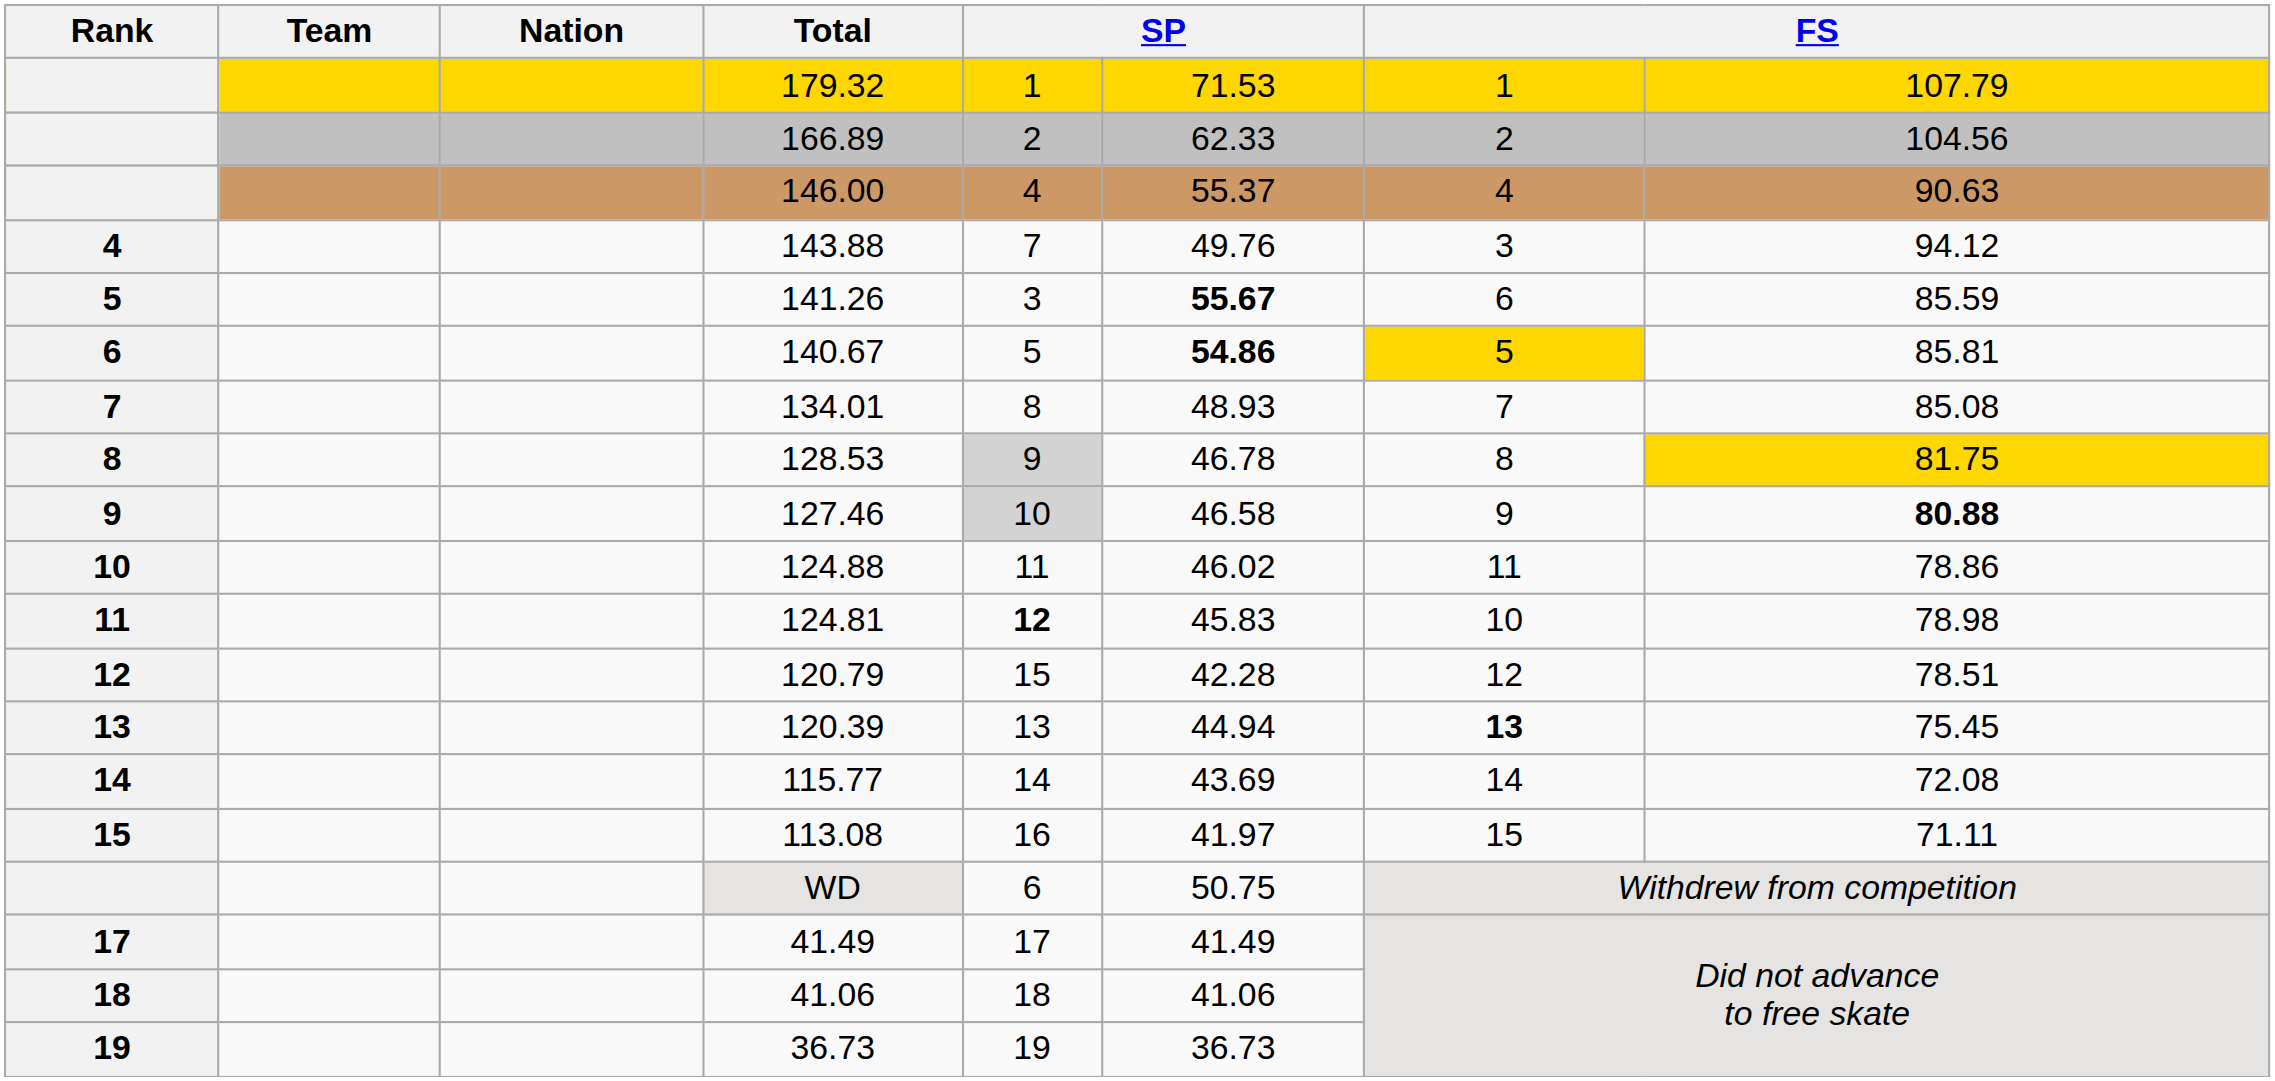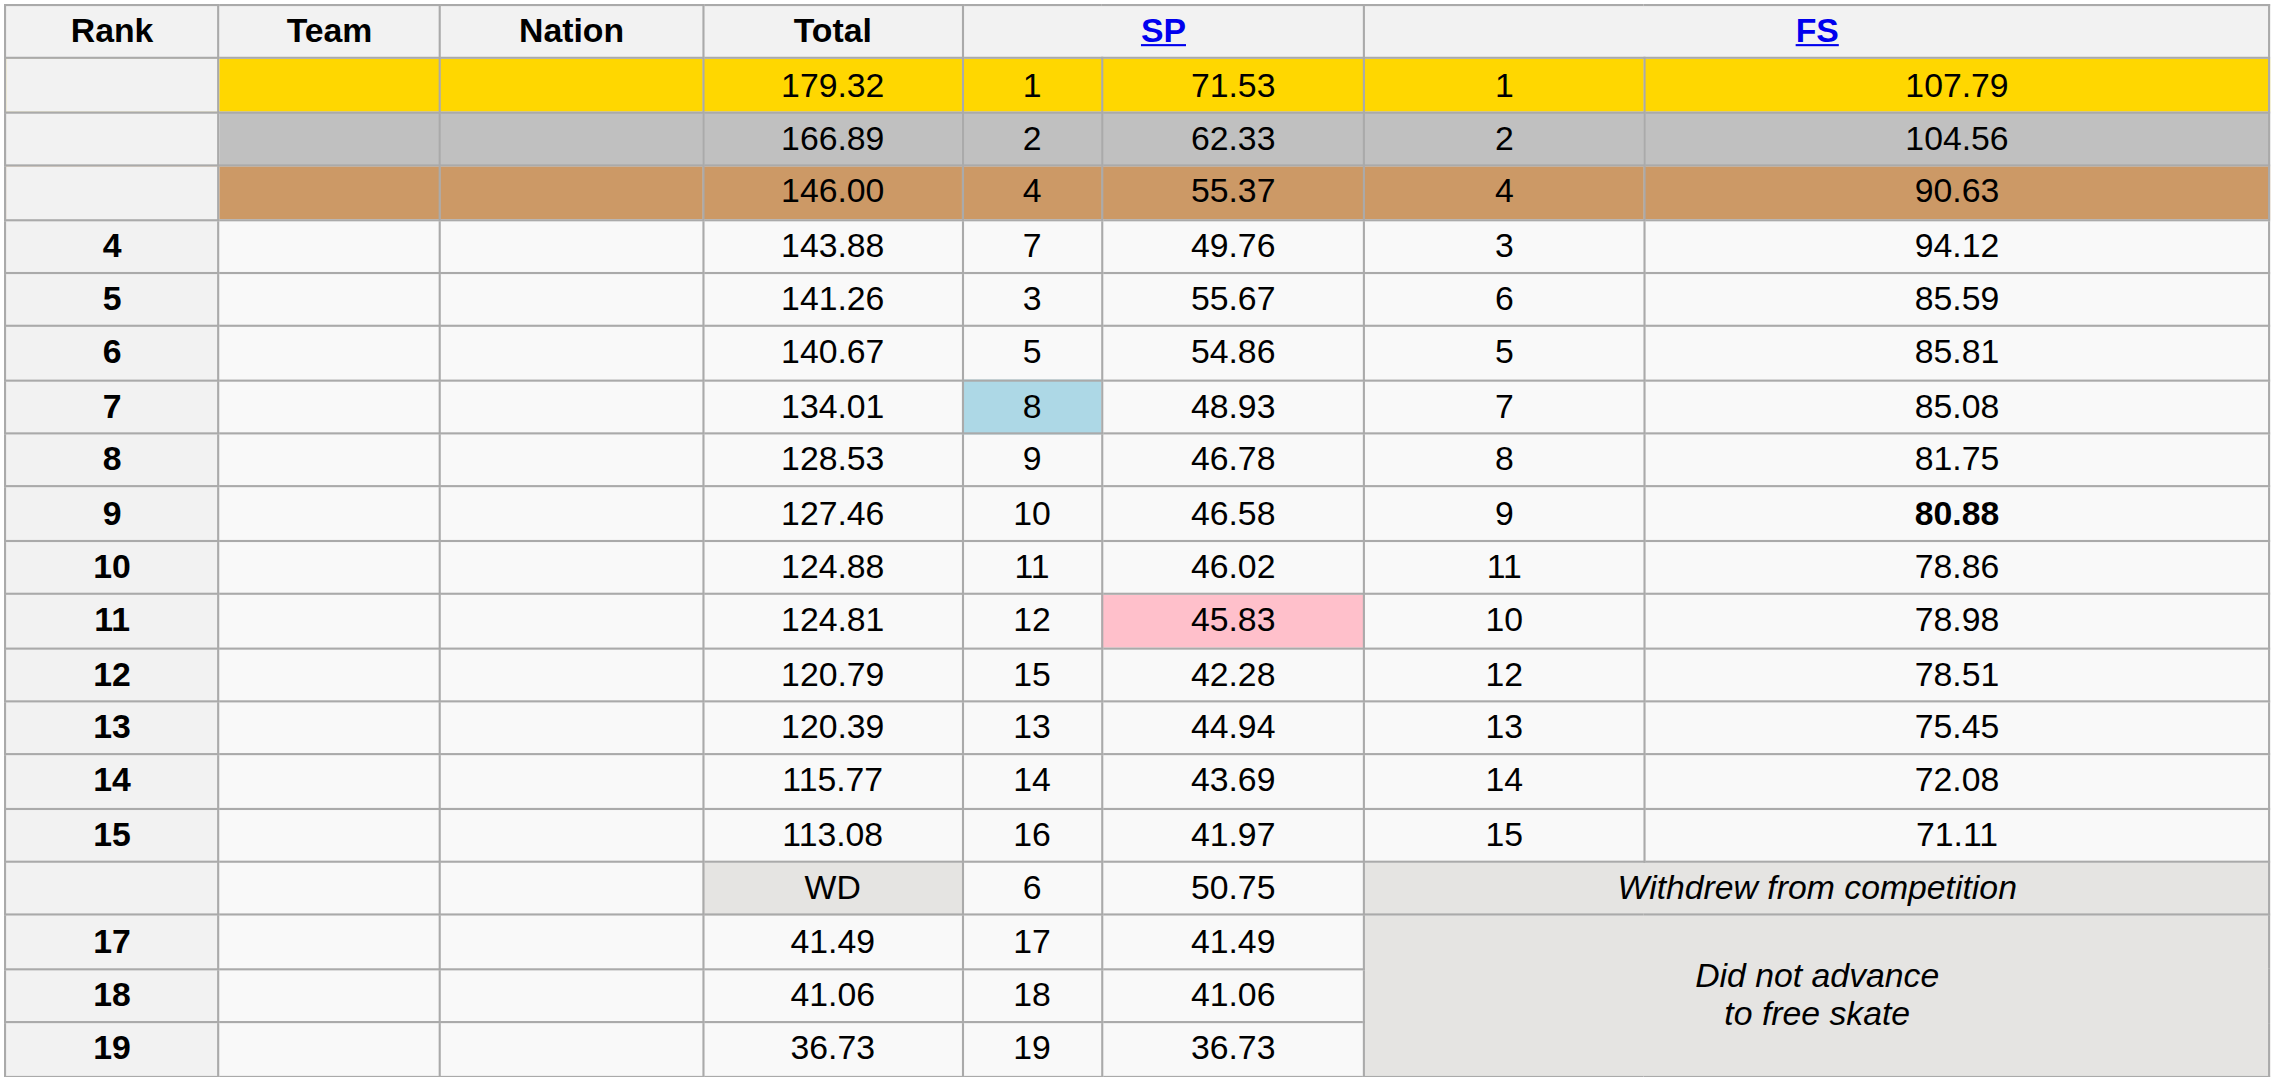(1233, 298) bold -> (1233, 298) normal
(1233, 352) bold -> (1233, 352) normal
(1504, 352) gold background -> (1504, 352) no background
(1032, 406) no background -> (1032, 406) lightblue background
(1032, 459) lightgrey background -> (1032, 459) no background
(1957, 459) gold background -> (1957, 459) no background
(1032, 513) lightgrey background -> (1032, 513) no background
(1032, 620) bold -> (1032, 620) normal
(1233, 620) no background -> (1233, 620) pink background
(1504, 727) bold -> (1504, 727) normal
